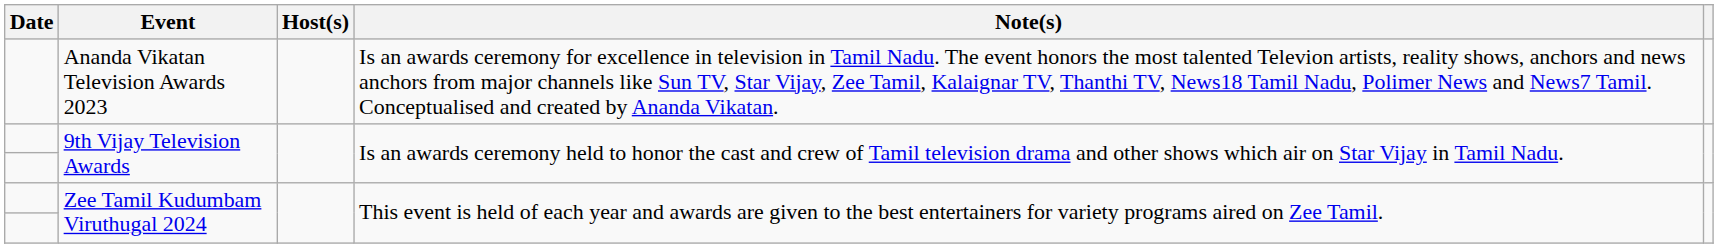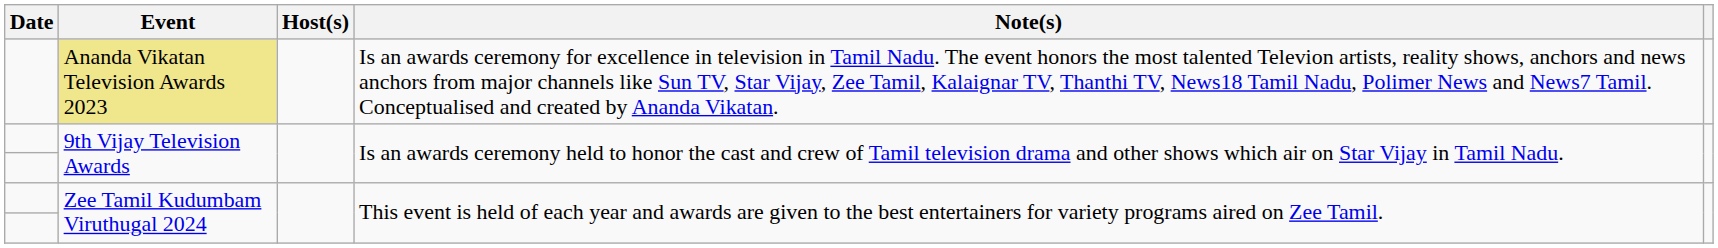(144, 81) no background -> (144, 81) khaki background
